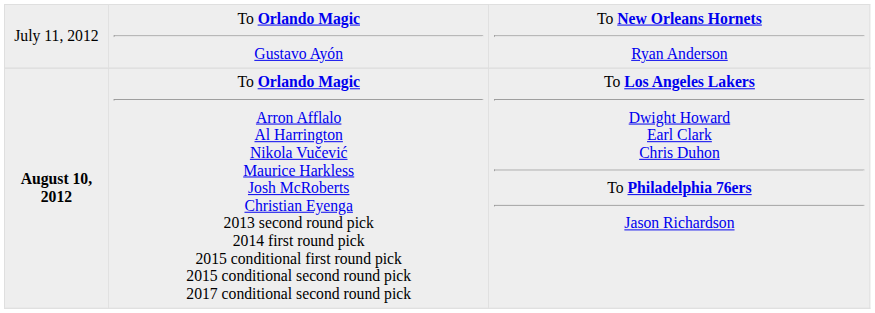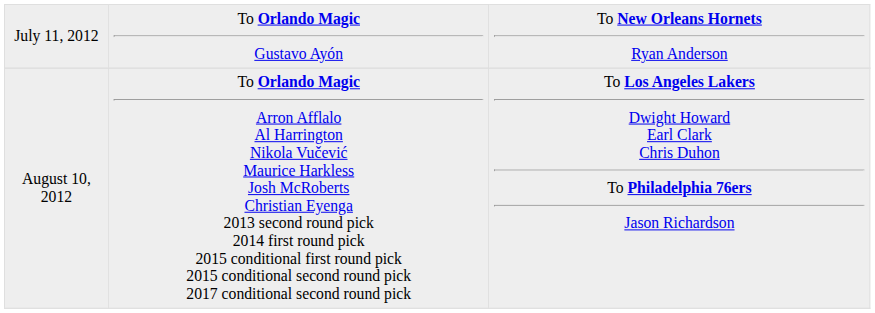(56, 188) bold -> (56, 188) normal
